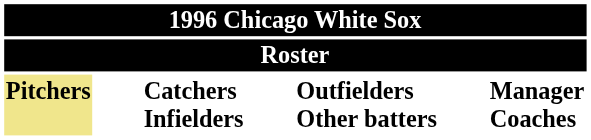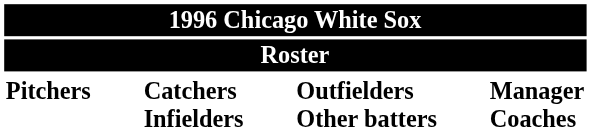(48, 90) khaki background -> (48, 90) no background
